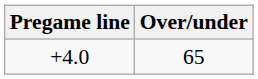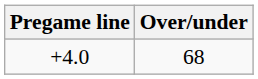(194, 56) 65 -> (194, 56) 68
